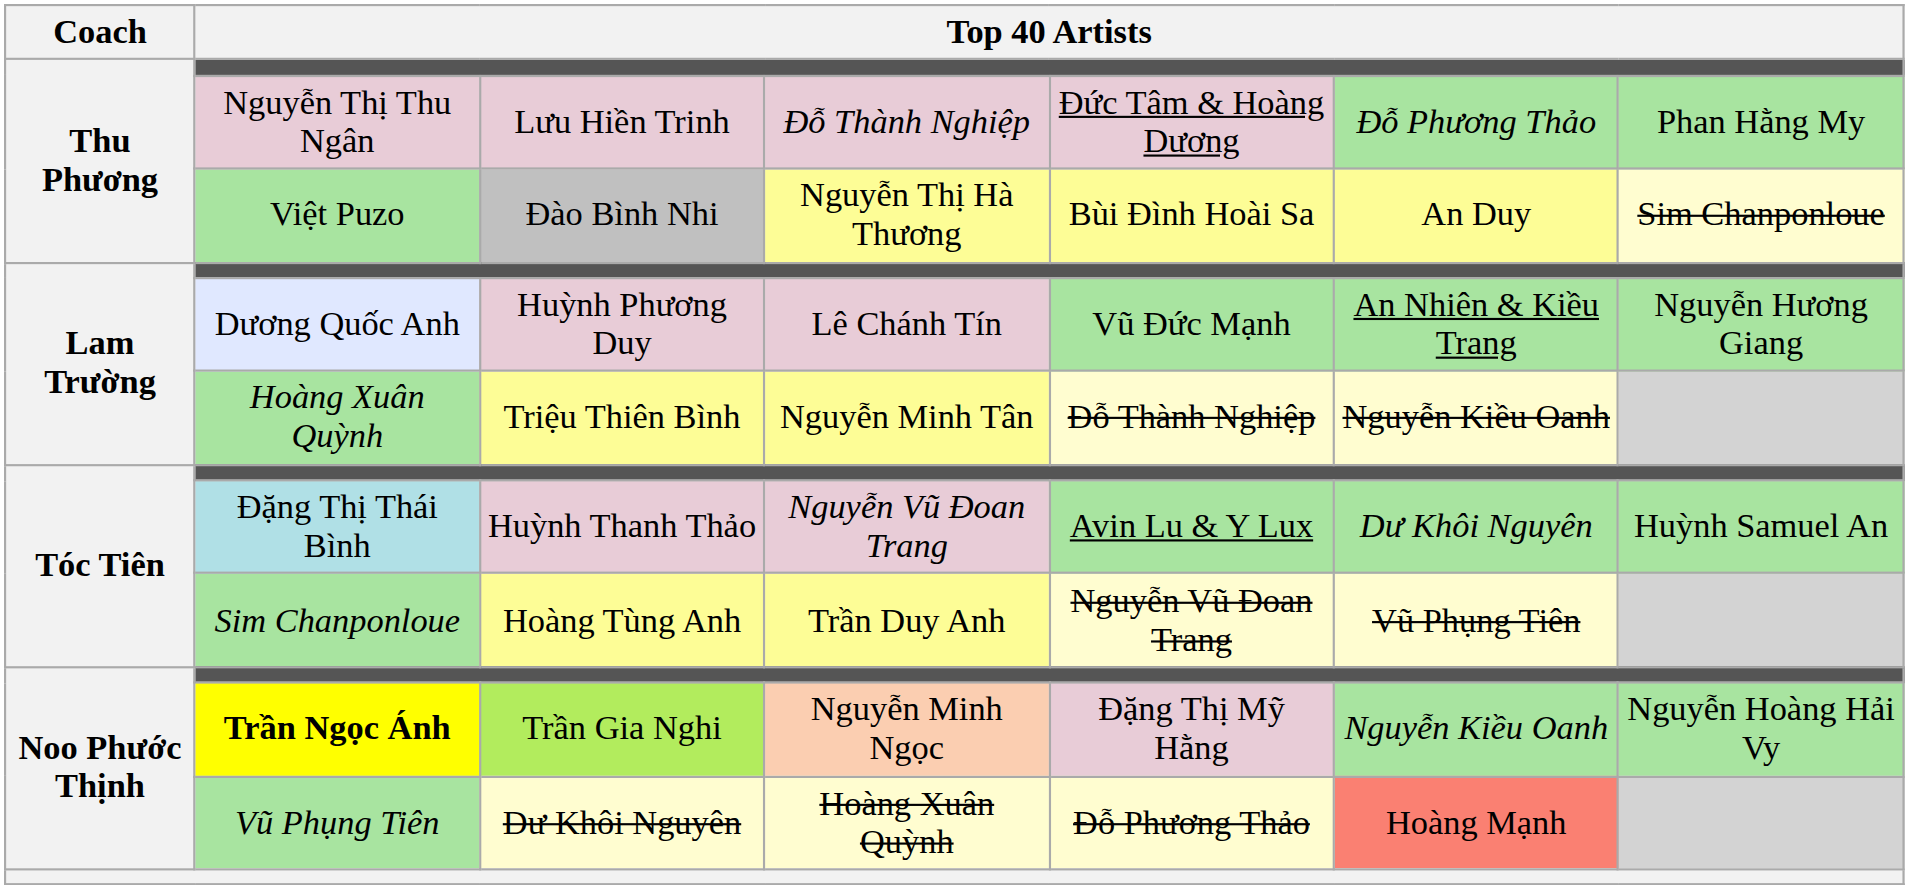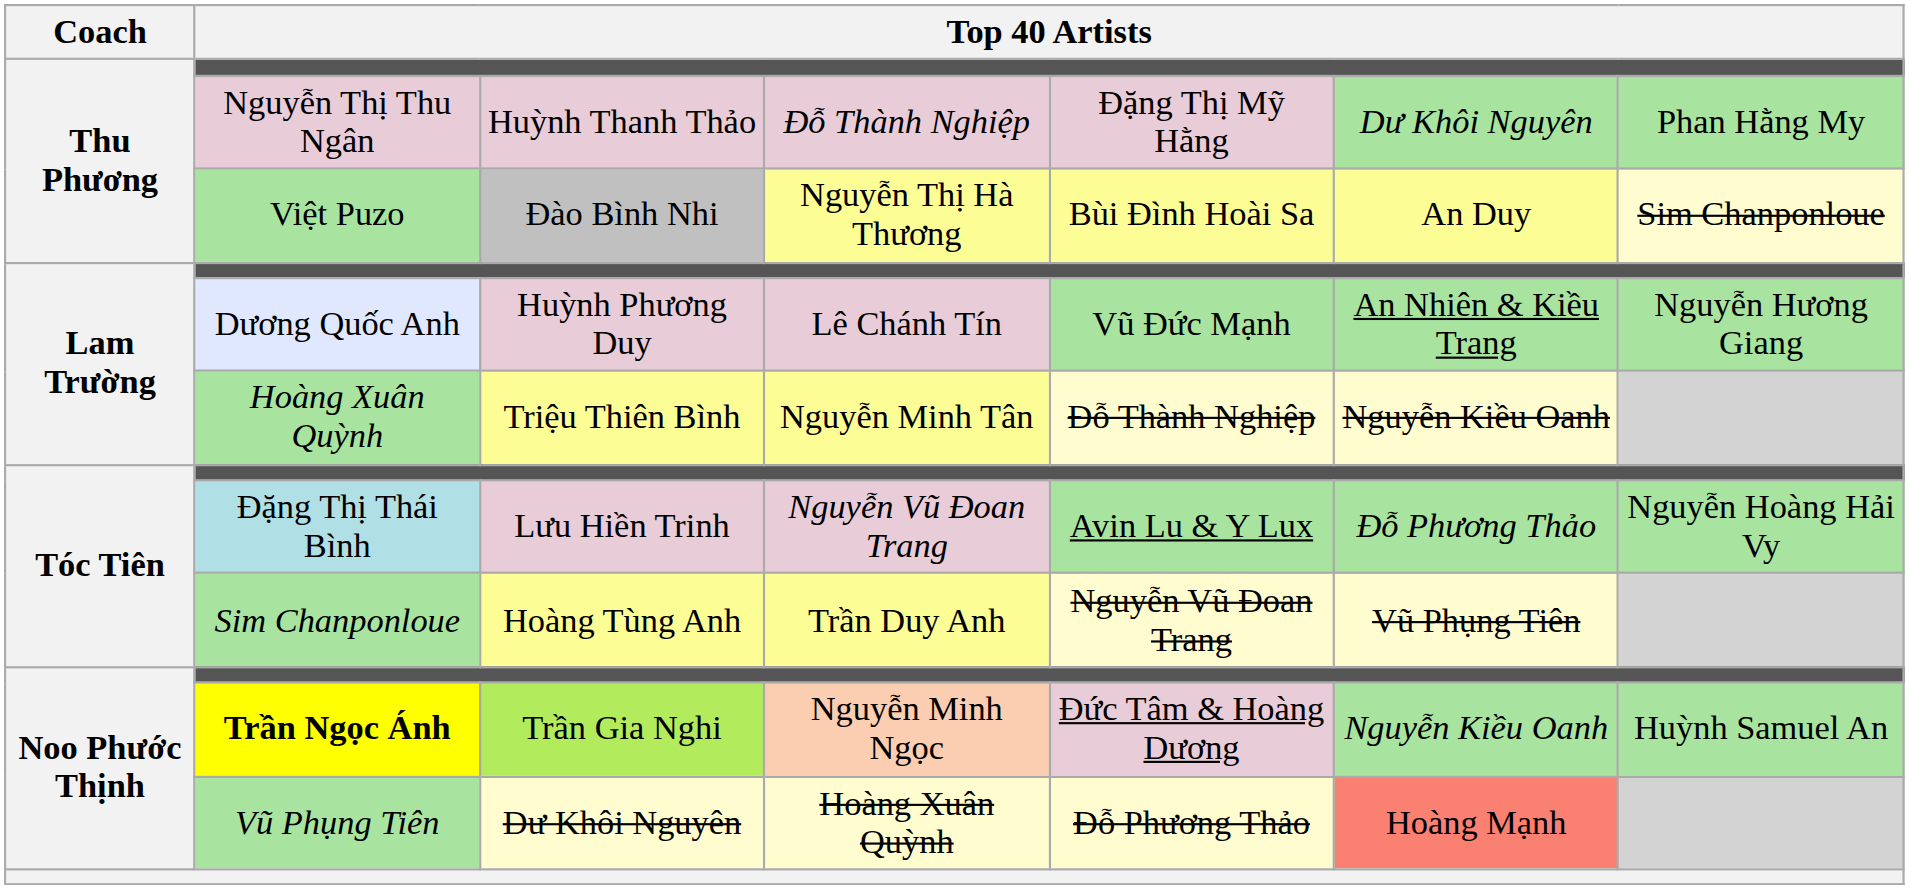(622, 121) Lưu Hiền Trinh -> (622, 121) Huỳnh Thanh Thảo
(1192, 121) Đức Tâm & Hoàng Dương -> (1192, 121) Đặng Thị Mỹ Hằng
(1476, 121) Đỗ Phương Thảo -> (1476, 121) Dư Khôi Nguyên
(622, 526) Huỳnh Thanh Thảo -> (622, 526) Lưu Hiền Trinh
(1476, 526) Dư Khôi Nguyên -> (1476, 526) Đỗ Phương Thảo
(1761, 526) Huỳnh Samuel An -> (1761, 526) Nguyễn Hoàng Hải Vy
(1192, 728) Đặng Thị Mỹ Hằng -> (1192, 728) Đức Tâm & Hoàng Dương
(1761, 728) Nguyễn Hoàng Hải Vy -> (1761, 728) Huỳnh Samuel An
